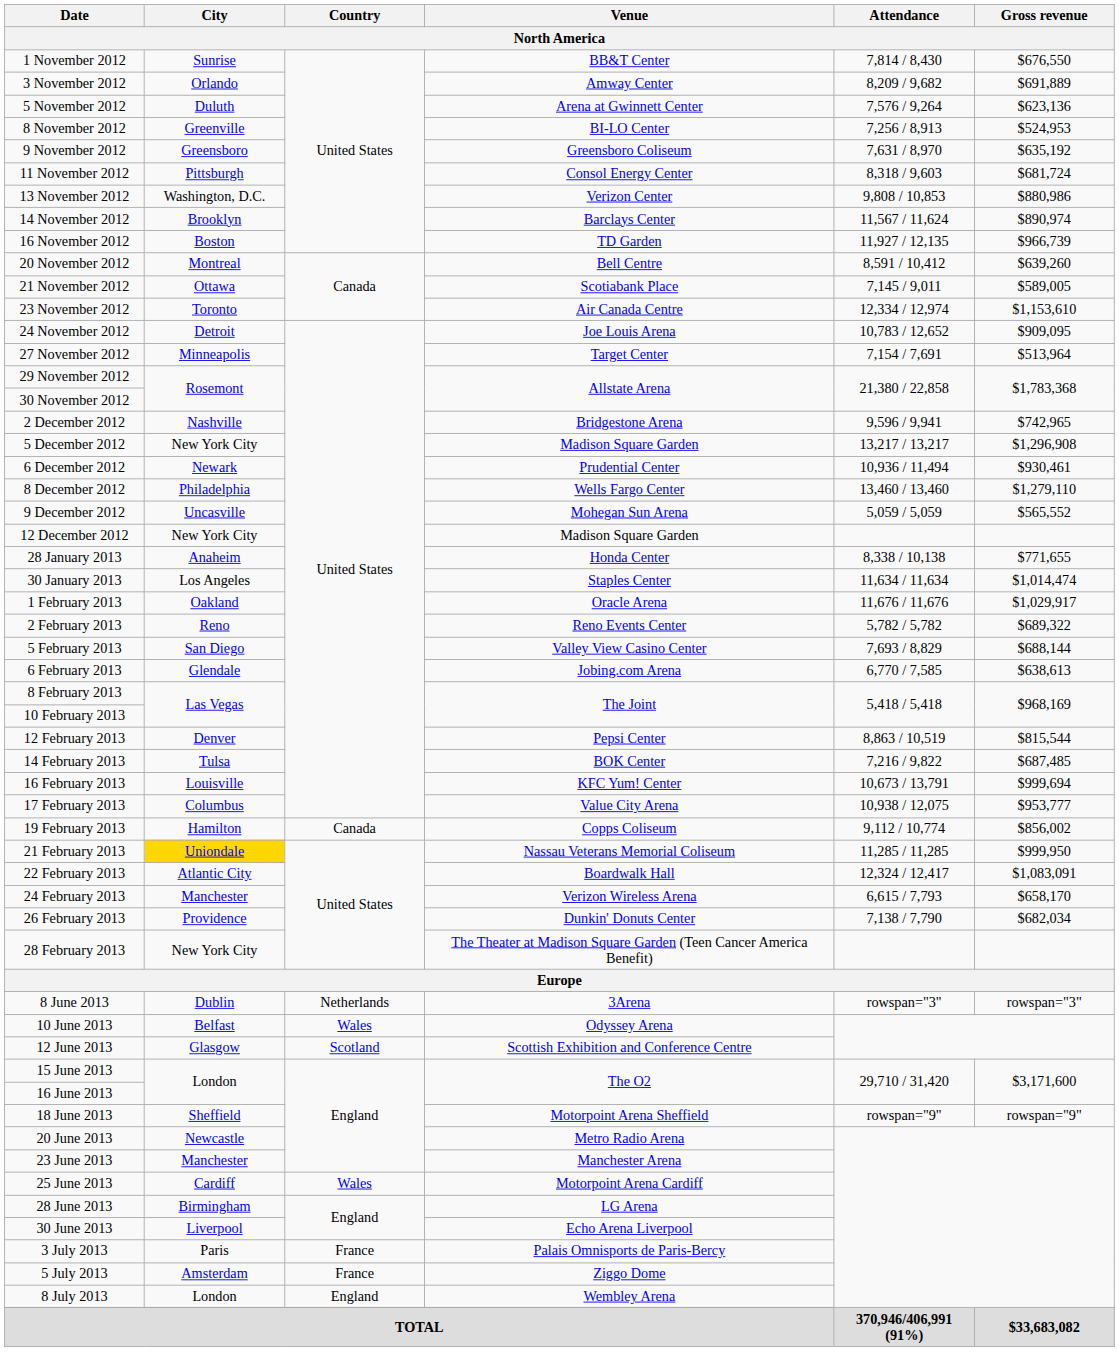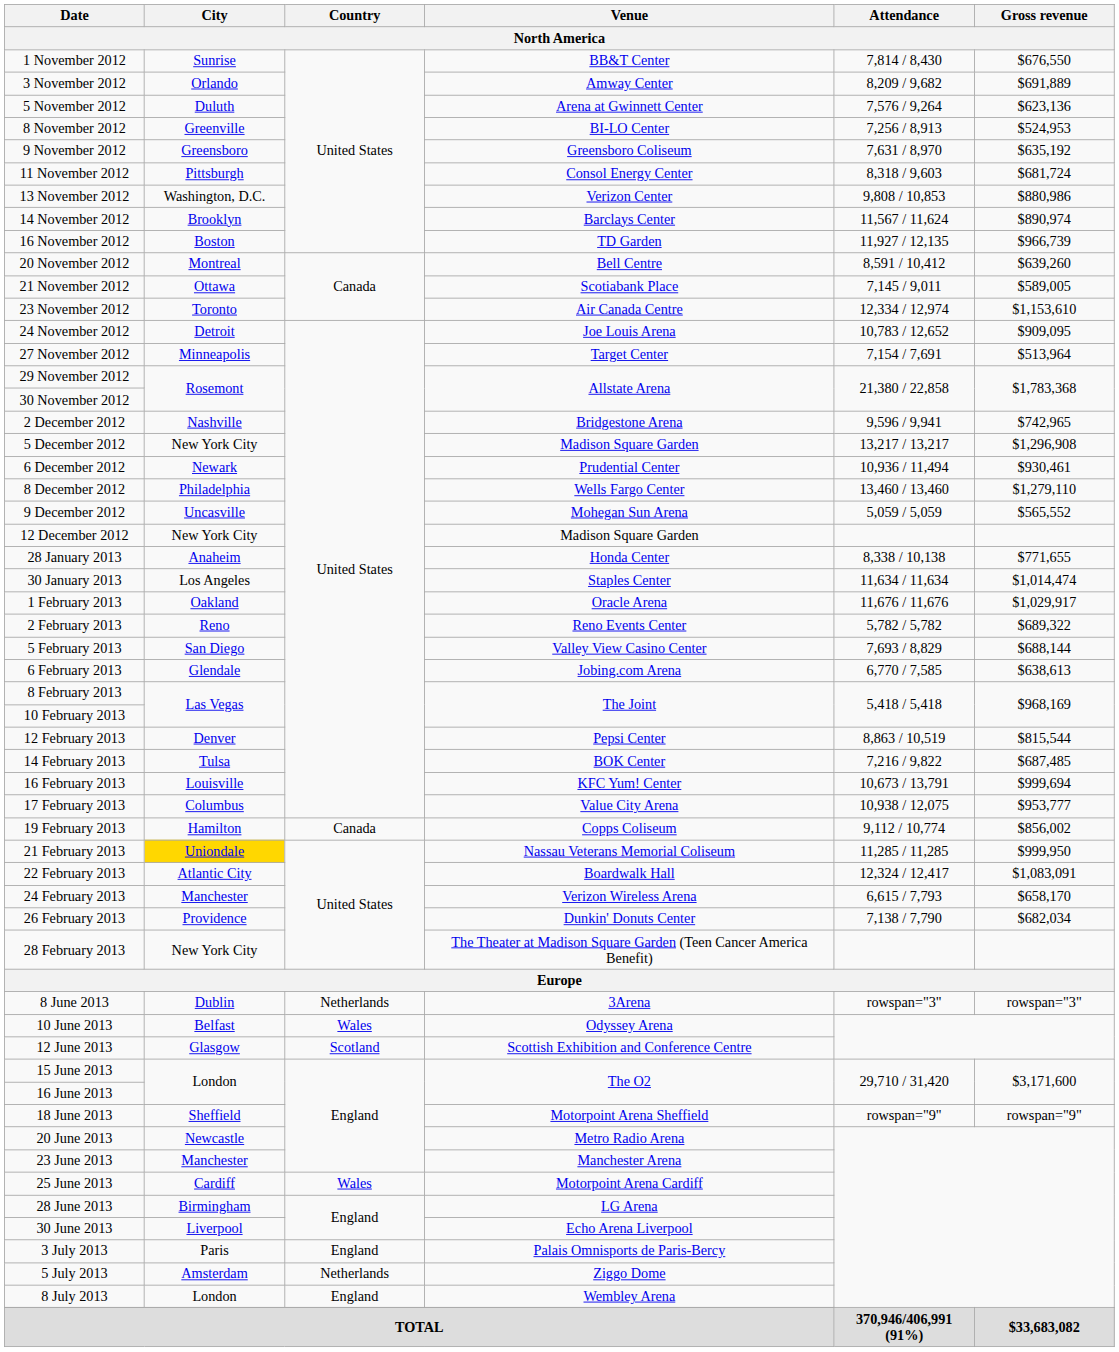(355, 1251) France -> (355, 1251) England
(355, 1273) France -> (355, 1273) Netherlands
